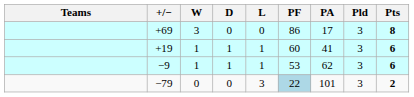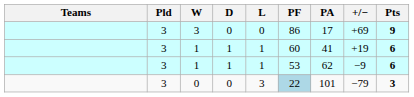columns swapped: (360, 13) <-> (164, 13)
(393, 30) 8 -> (393, 30) 9
(393, 83) 2 -> (393, 83) 3
